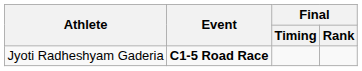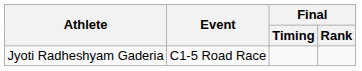(219, 56) bold -> (218, 56) normal
